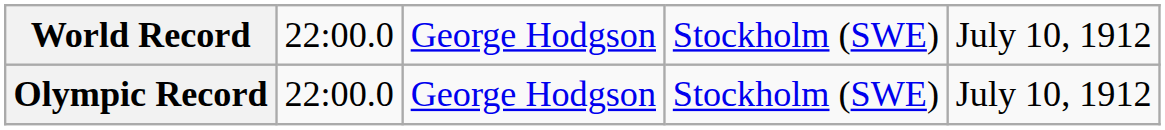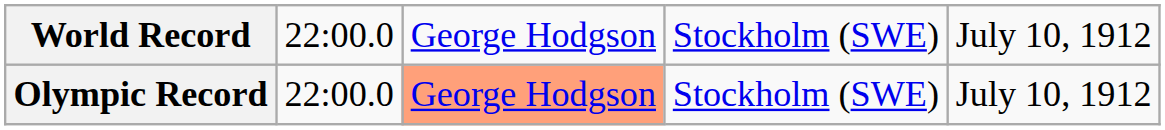(533, 94) no background -> (533, 94) lightsalmon background
